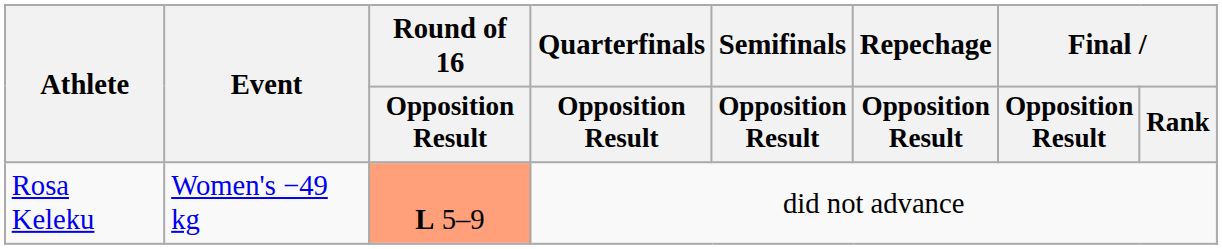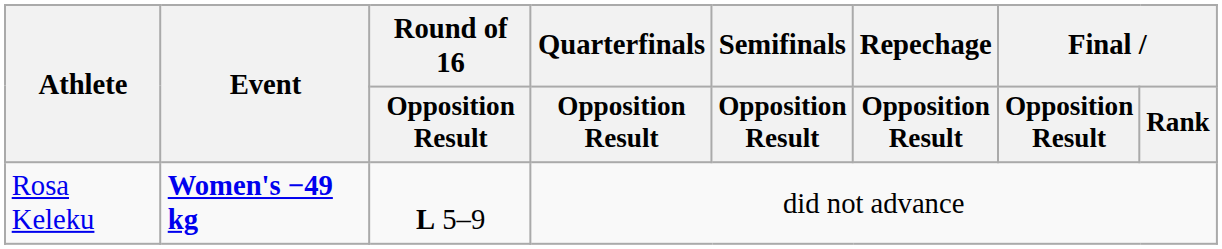(250, 203) normal -> (250, 203) bold
(450, 219) lightsalmon background -> (451, 219) no background
